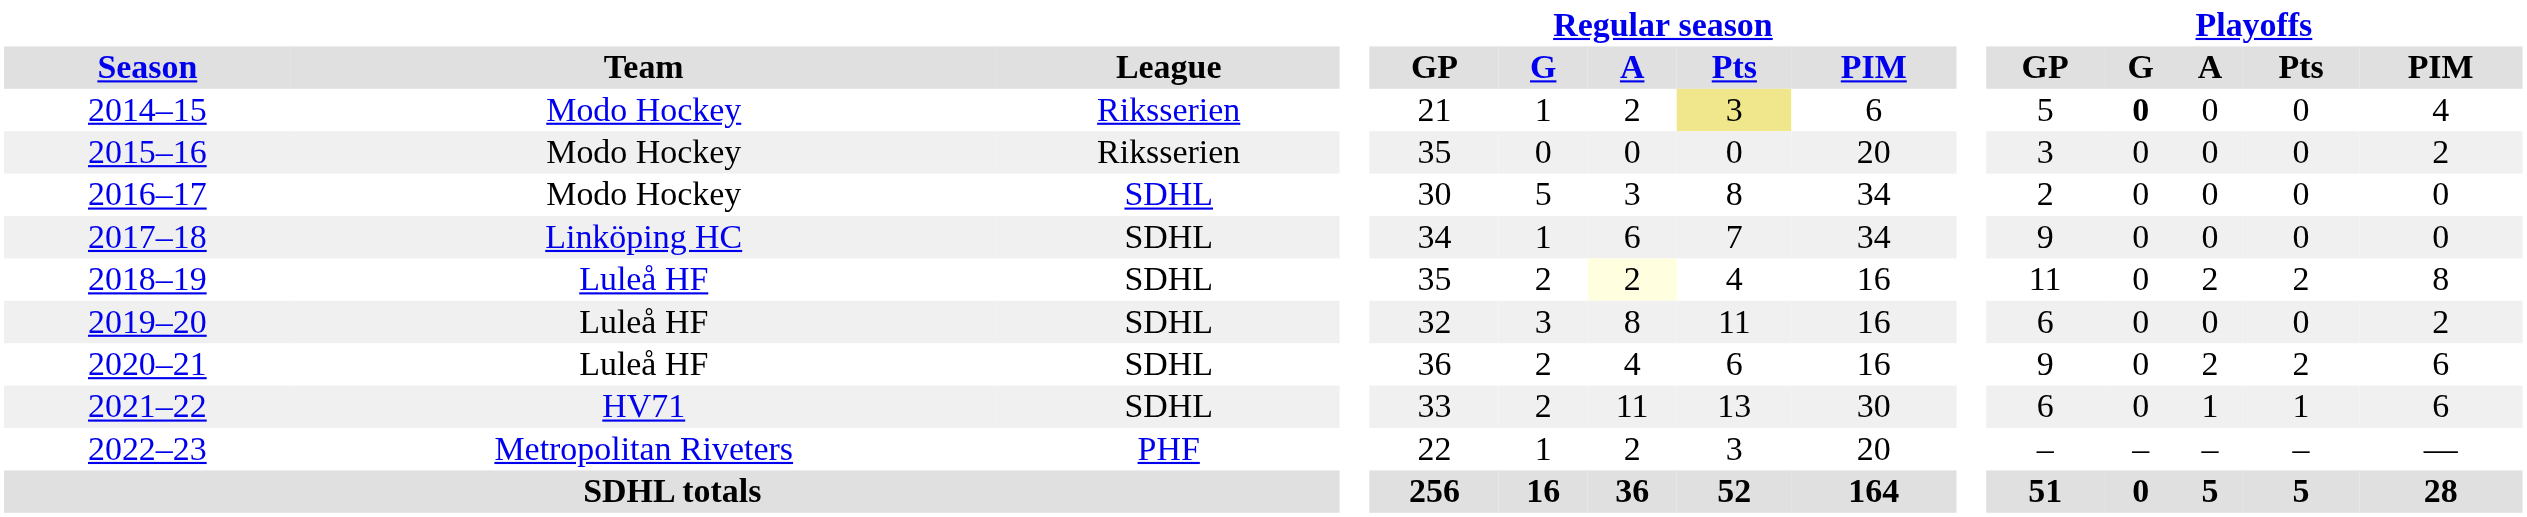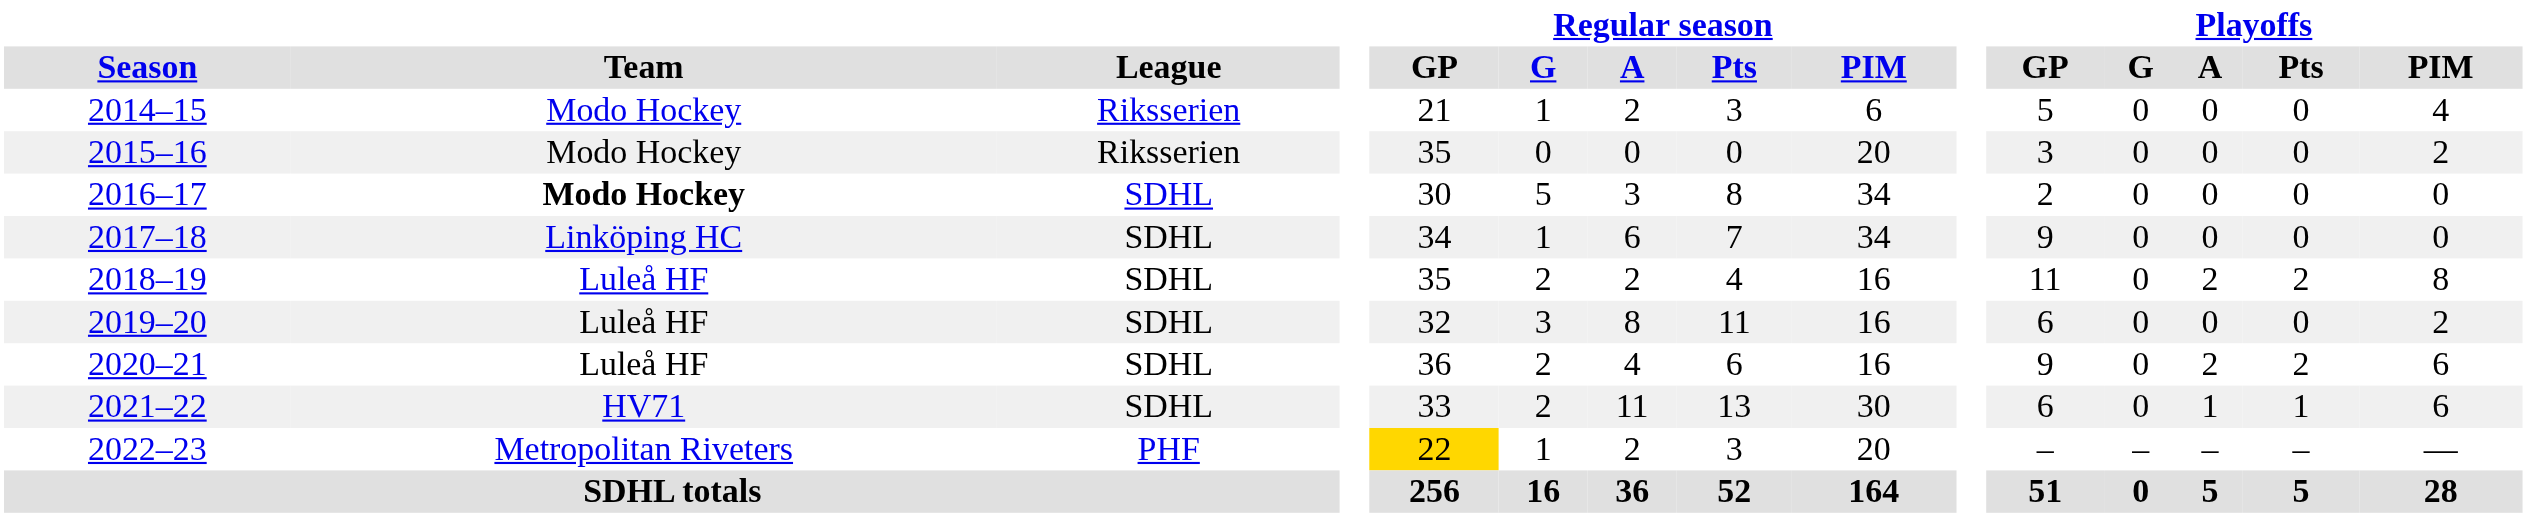(1734, 109) khaki background -> (1734, 109) no background
(2141, 109) bold -> (2141, 109) normal
(644, 194) normal -> (644, 194) bold
(1632, 279) lightyellow background -> (1632, 279) no background
(1434, 448) no background -> (1434, 448) gold background
